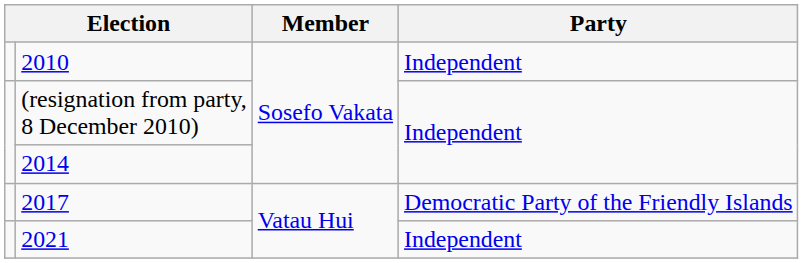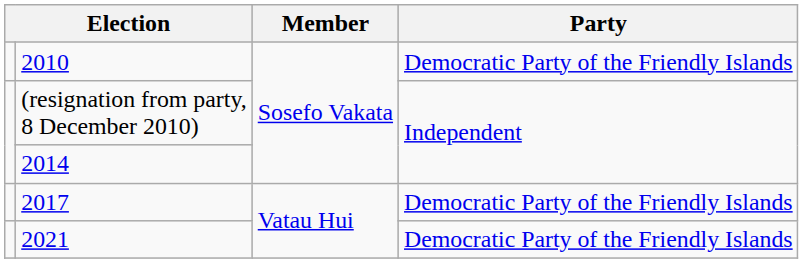(463, 61) Independent -> (598, 61) Democratic Party of the Friendly Islands
(463, 239) Independent -> (598, 239) Democratic Party of the Friendly Islands
